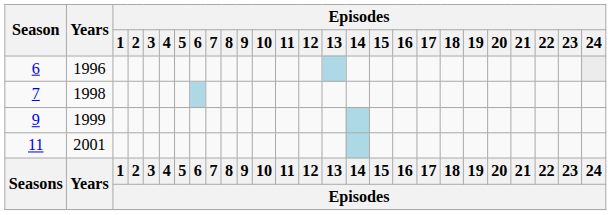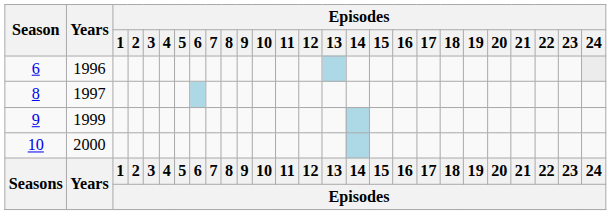(36, 94) 7 -> (36, 94) 8
(89, 94) 1998 -> (89, 94) 1997
(36, 145) 11 -> (36, 145) 10
(89, 145) 2001 -> (89, 145) 2000
